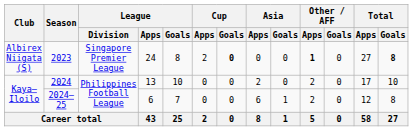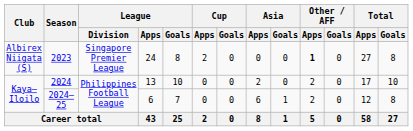(231, 58) bold -> (231, 58) normal
(393, 58) bold -> (393, 58) normal
